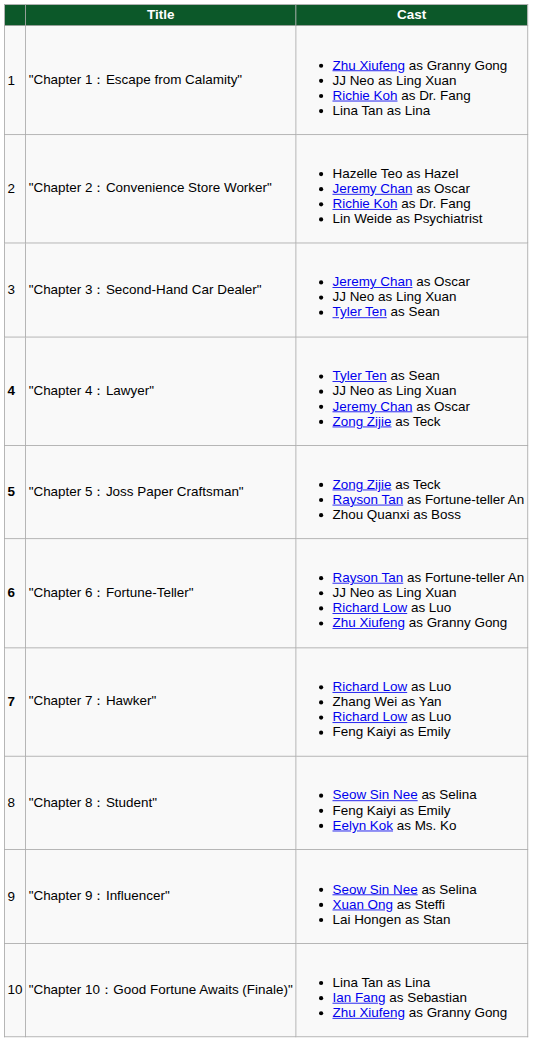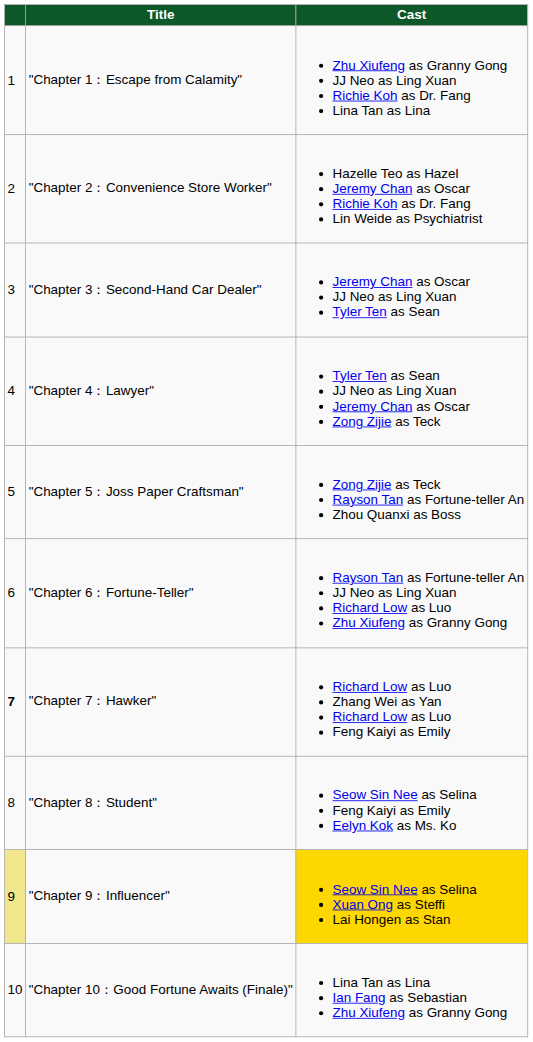(11, 391) bold -> (11, 391) normal
(11, 492) bold -> (11, 492) normal
(11, 593) bold -> (11, 593) normal
(11, 896) no background -> (11, 896) khaki background
(412, 904) no background -> (412, 904) gold background
